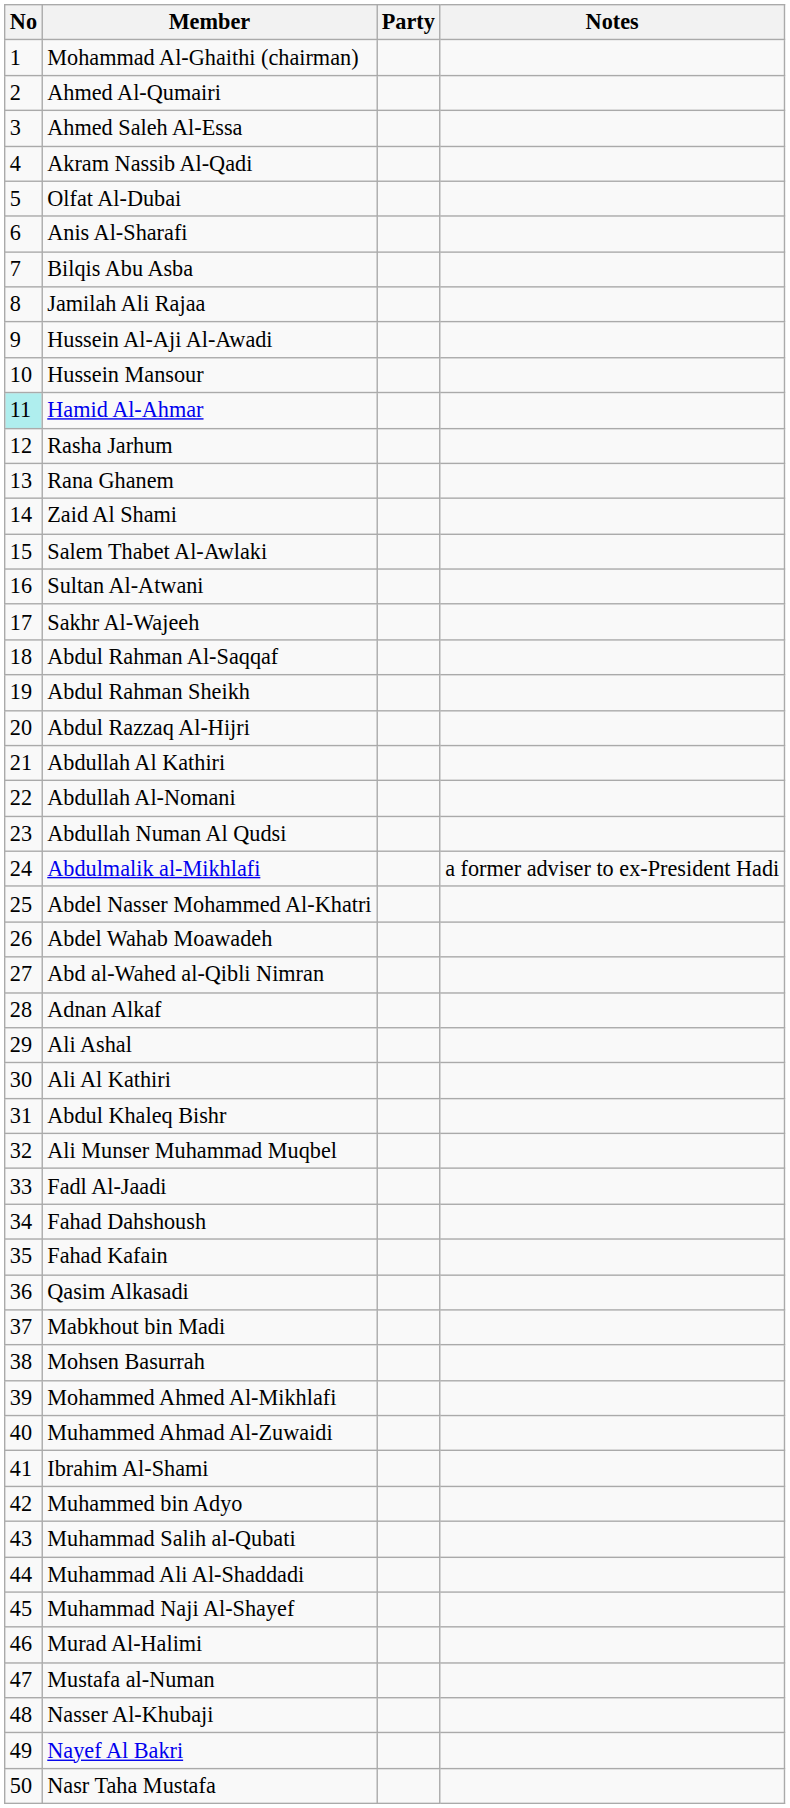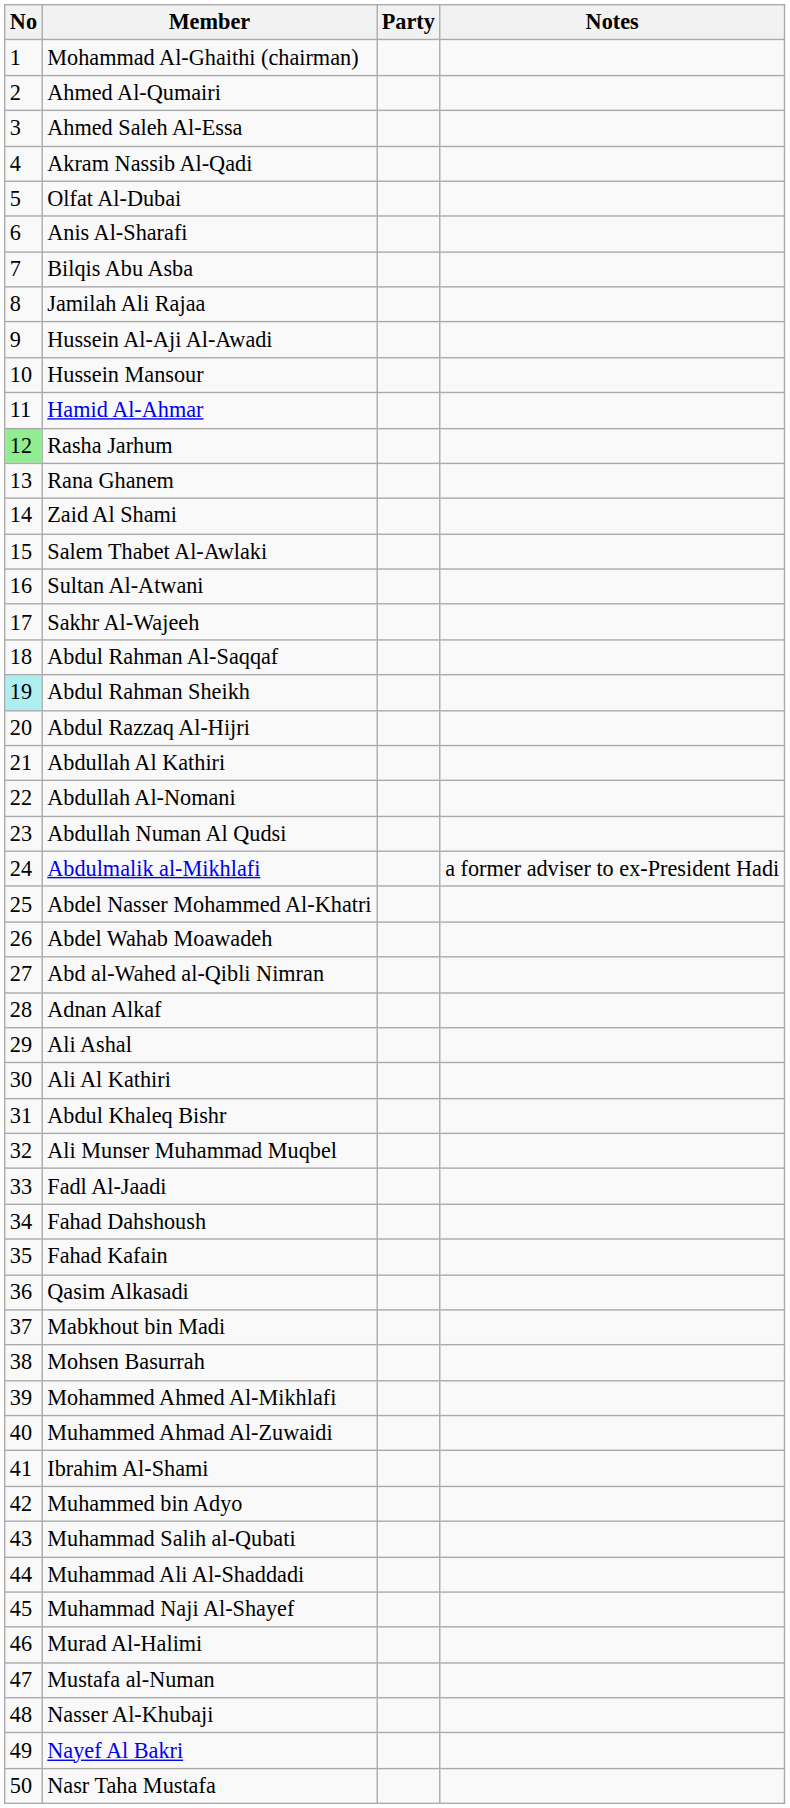(21, 410) paleturquoise background -> (21, 410) no background
(21, 445) no background -> (21, 445) lightgreen background
(21, 692) no background -> (21, 692) paleturquoise background
